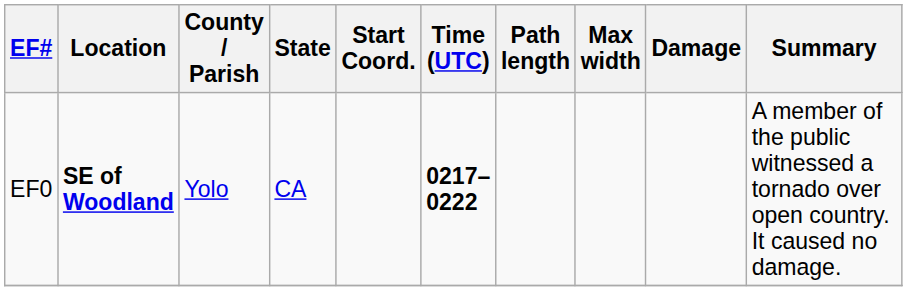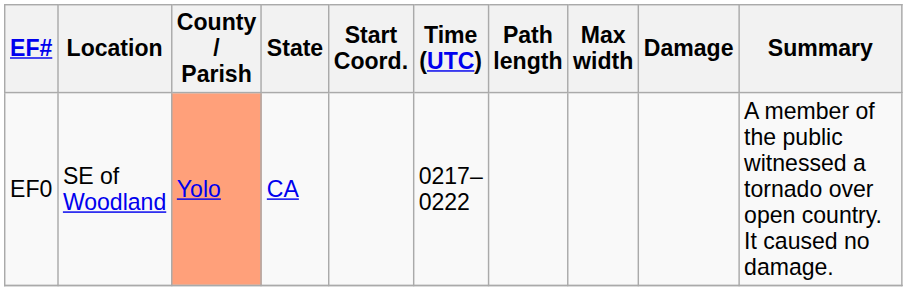(118, 188) bold -> (115, 188) normal
(206, 188) no background -> (199, 188) lightsalmon background
(458, 188) bold -> (451, 188) normal
